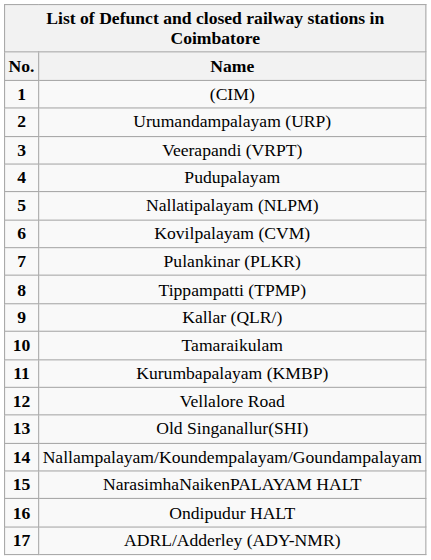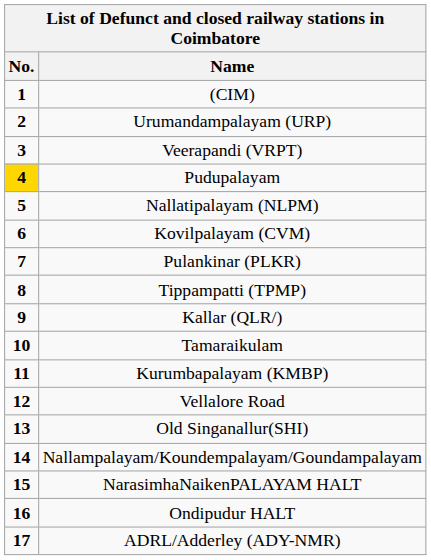(22, 177) no background -> (22, 177) gold background
